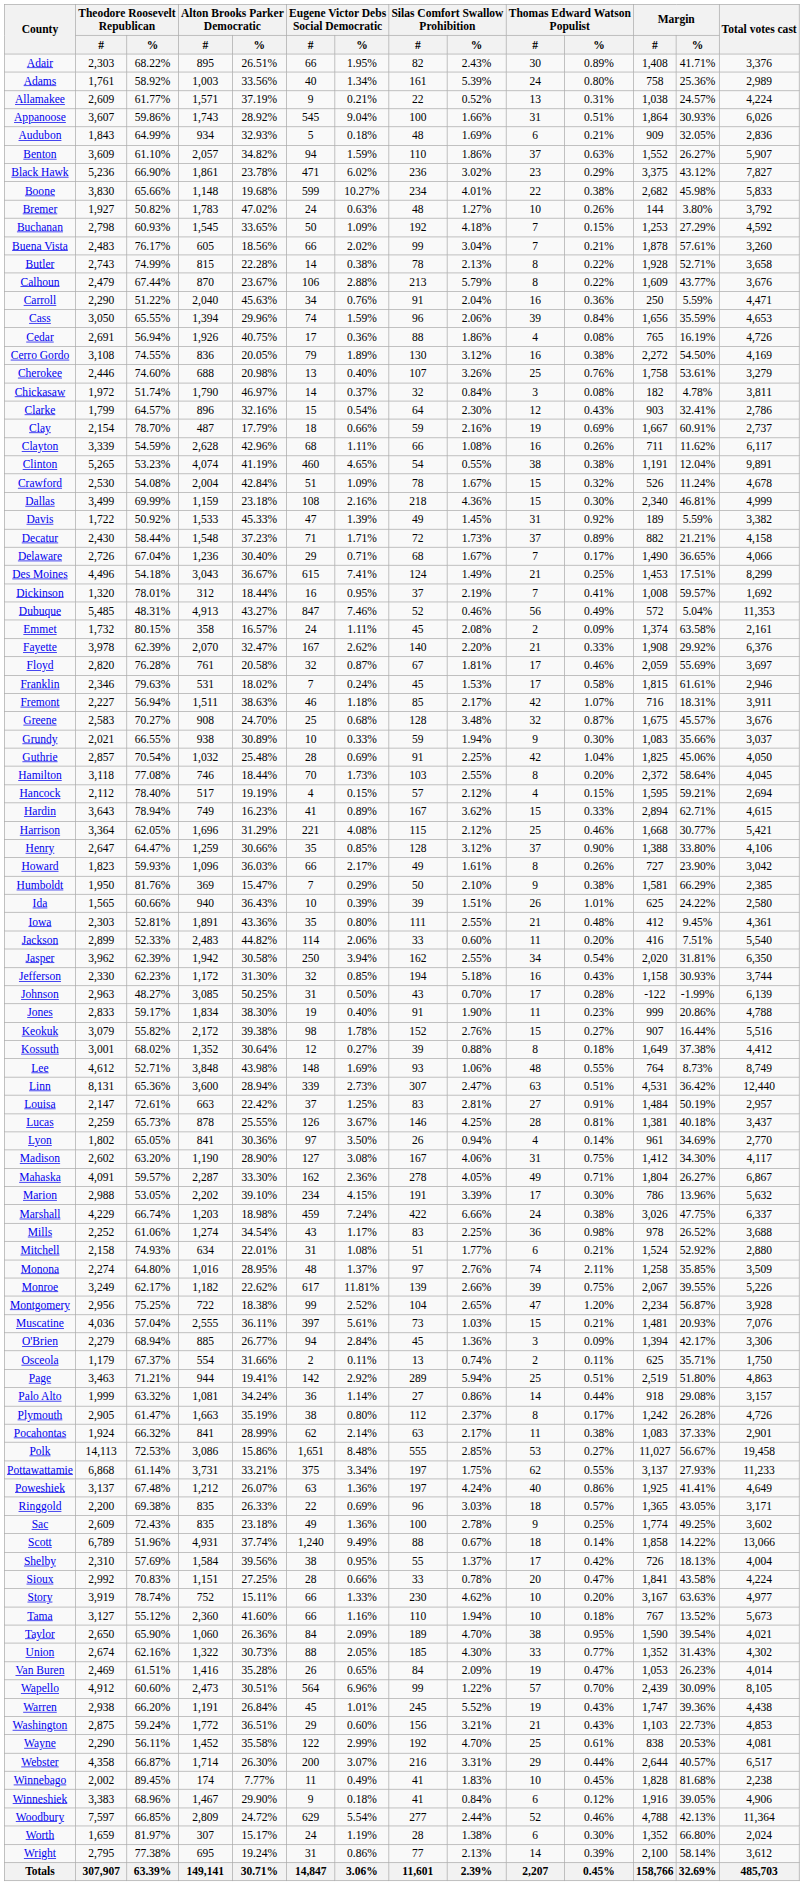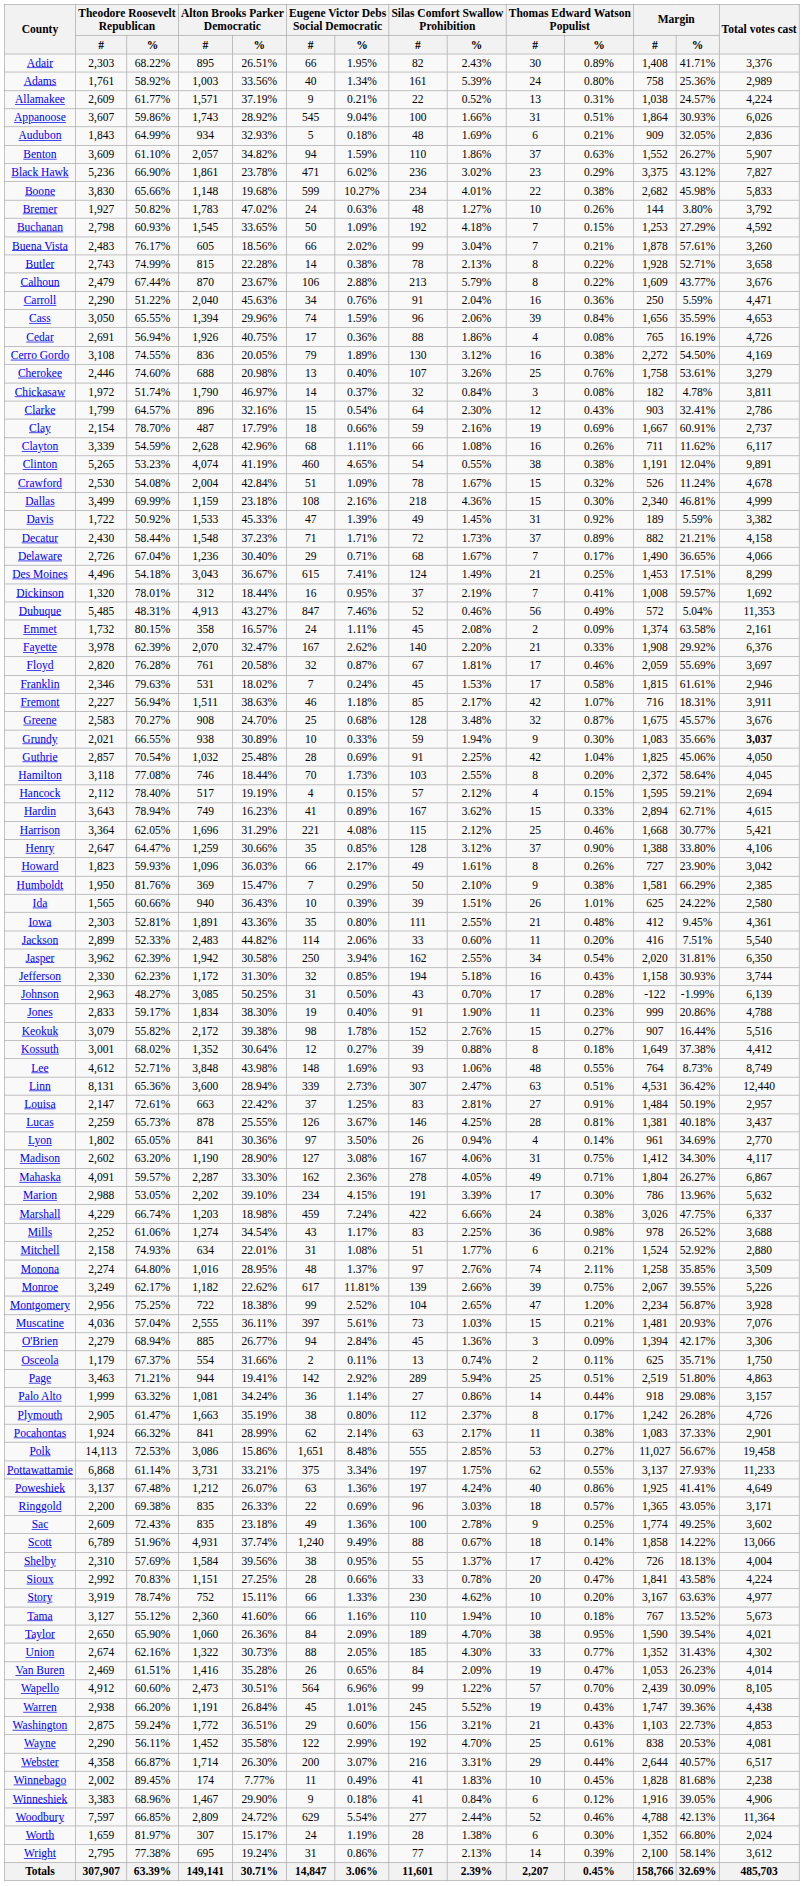(759, 739) normal -> (759, 739) bold
